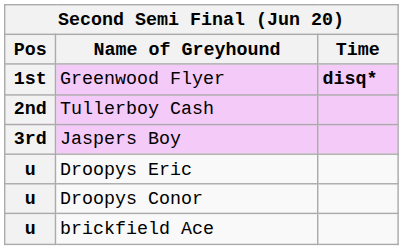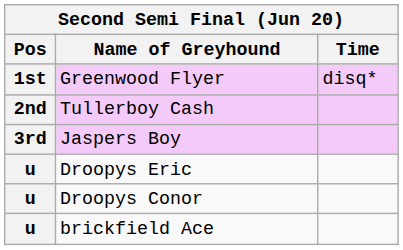(350, 79) bold -> (350, 79) normal
